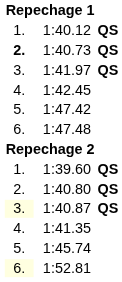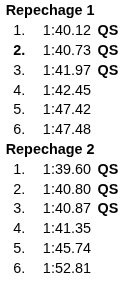(19, 208) lightyellow background -> (19, 208) no background
(19, 268) lightyellow background -> (19, 268) no background
